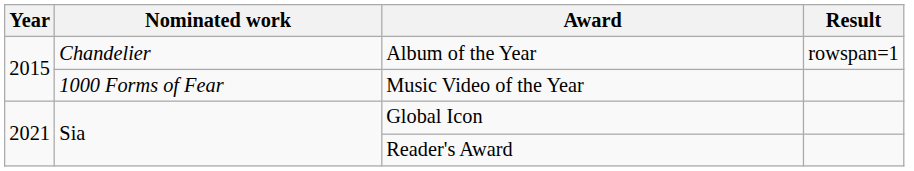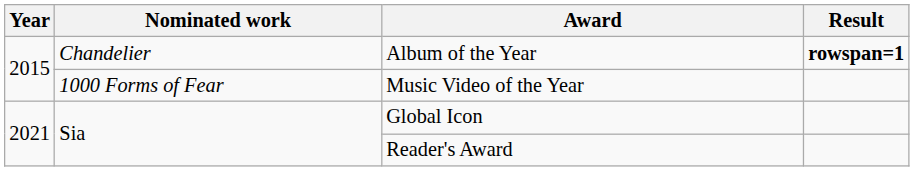(854, 52) normal -> (856, 52) bold
